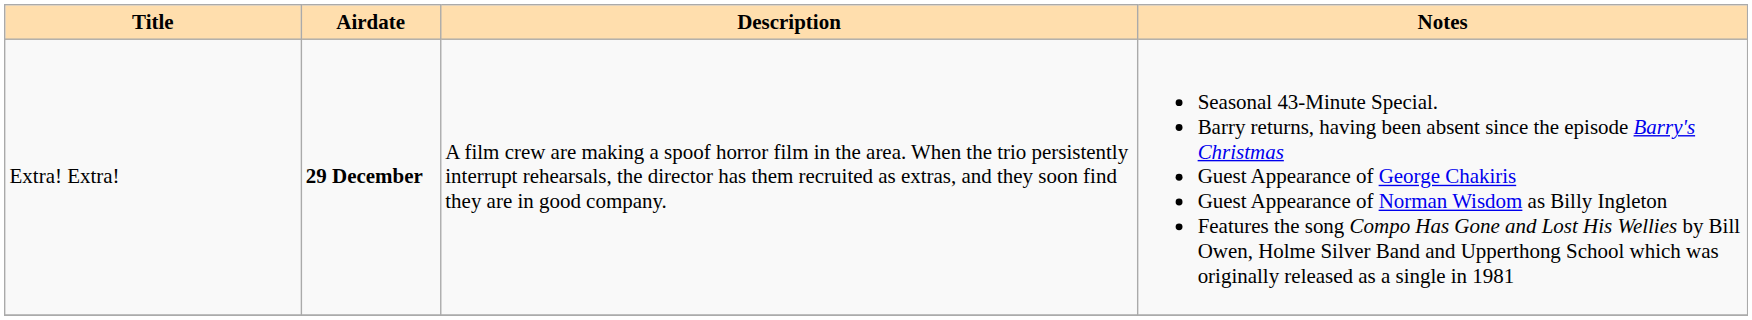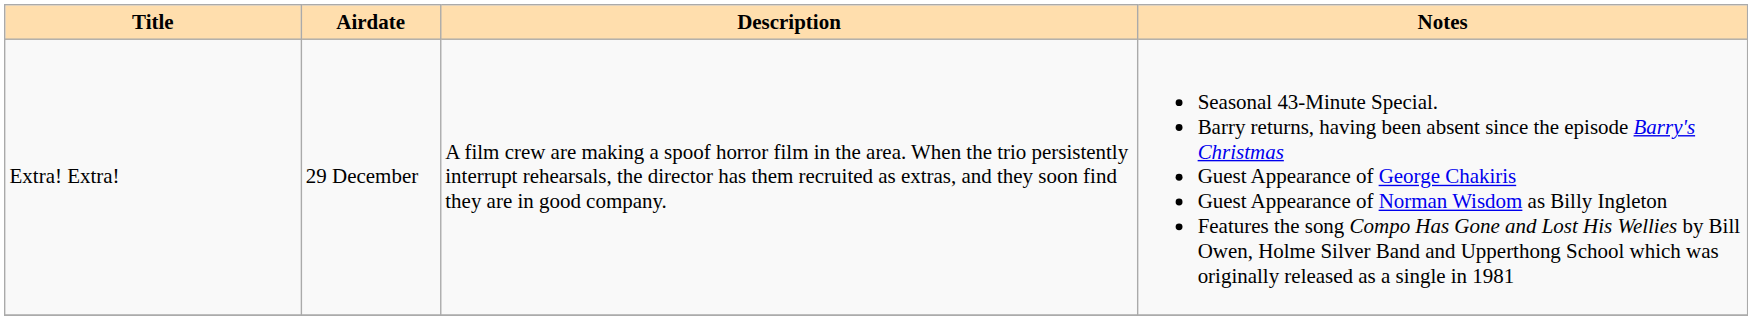(364, 176) bold -> (362, 176) normal
